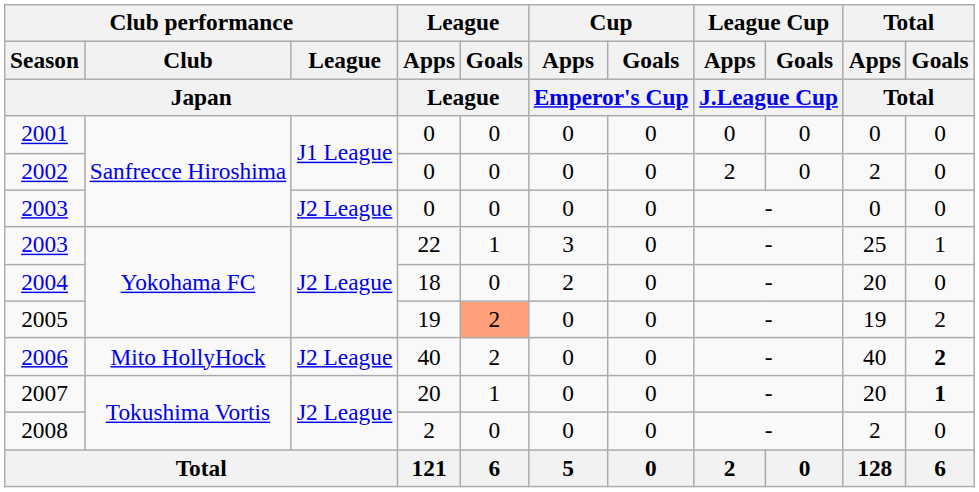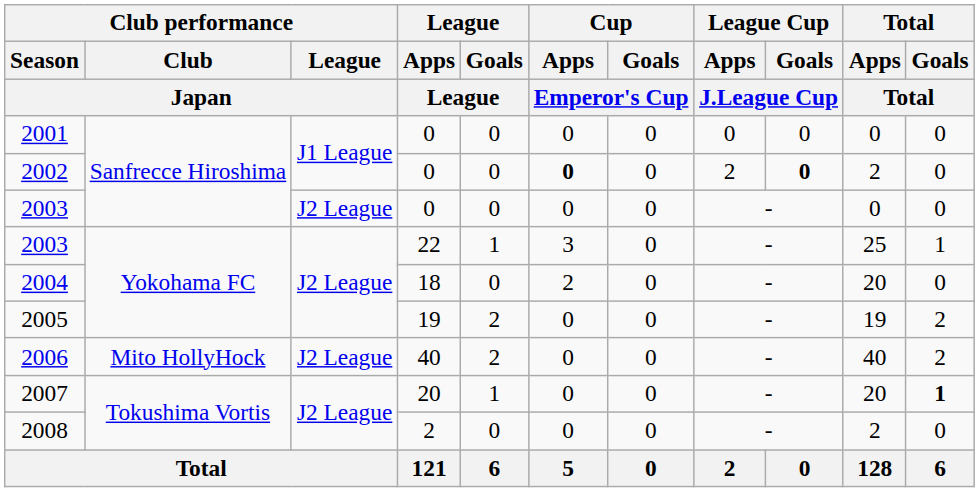(568, 171) normal -> (568, 171) bold
(804, 171) normal -> (804, 171) bold
(494, 319) lightsalmon background -> (494, 319) no background
(940, 356) bold -> (940, 356) normal
